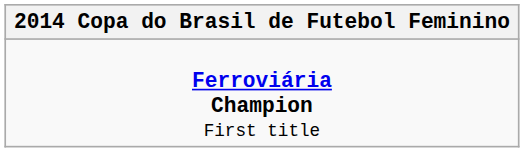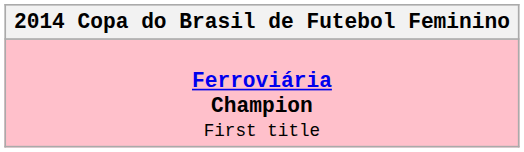(262, 105) no background -> (262, 105) pink background
